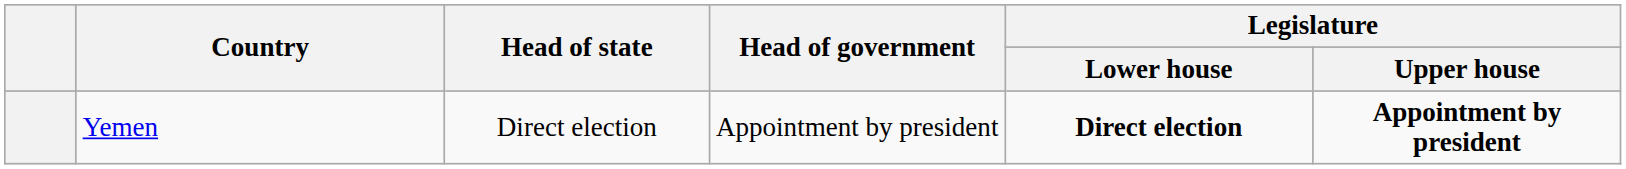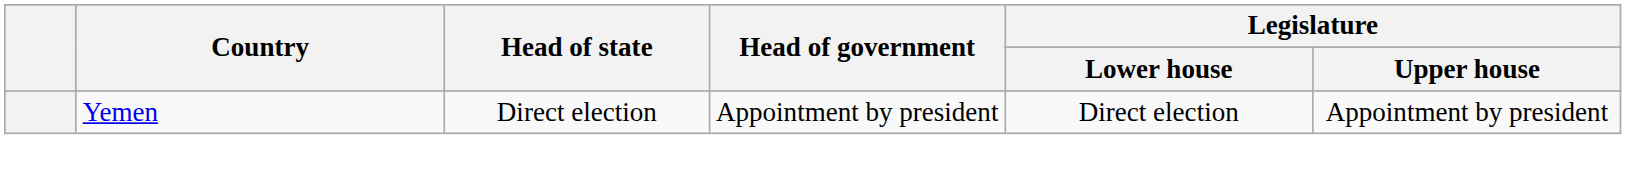(1159, 126) bold -> (1159, 111) normal
(1467, 126) bold -> (1467, 111) normal
